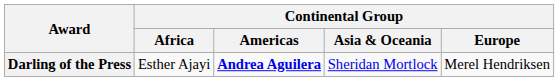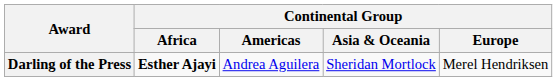(174, 64) normal -> (177, 64) bold
(269, 64) bold -> (271, 64) normal
